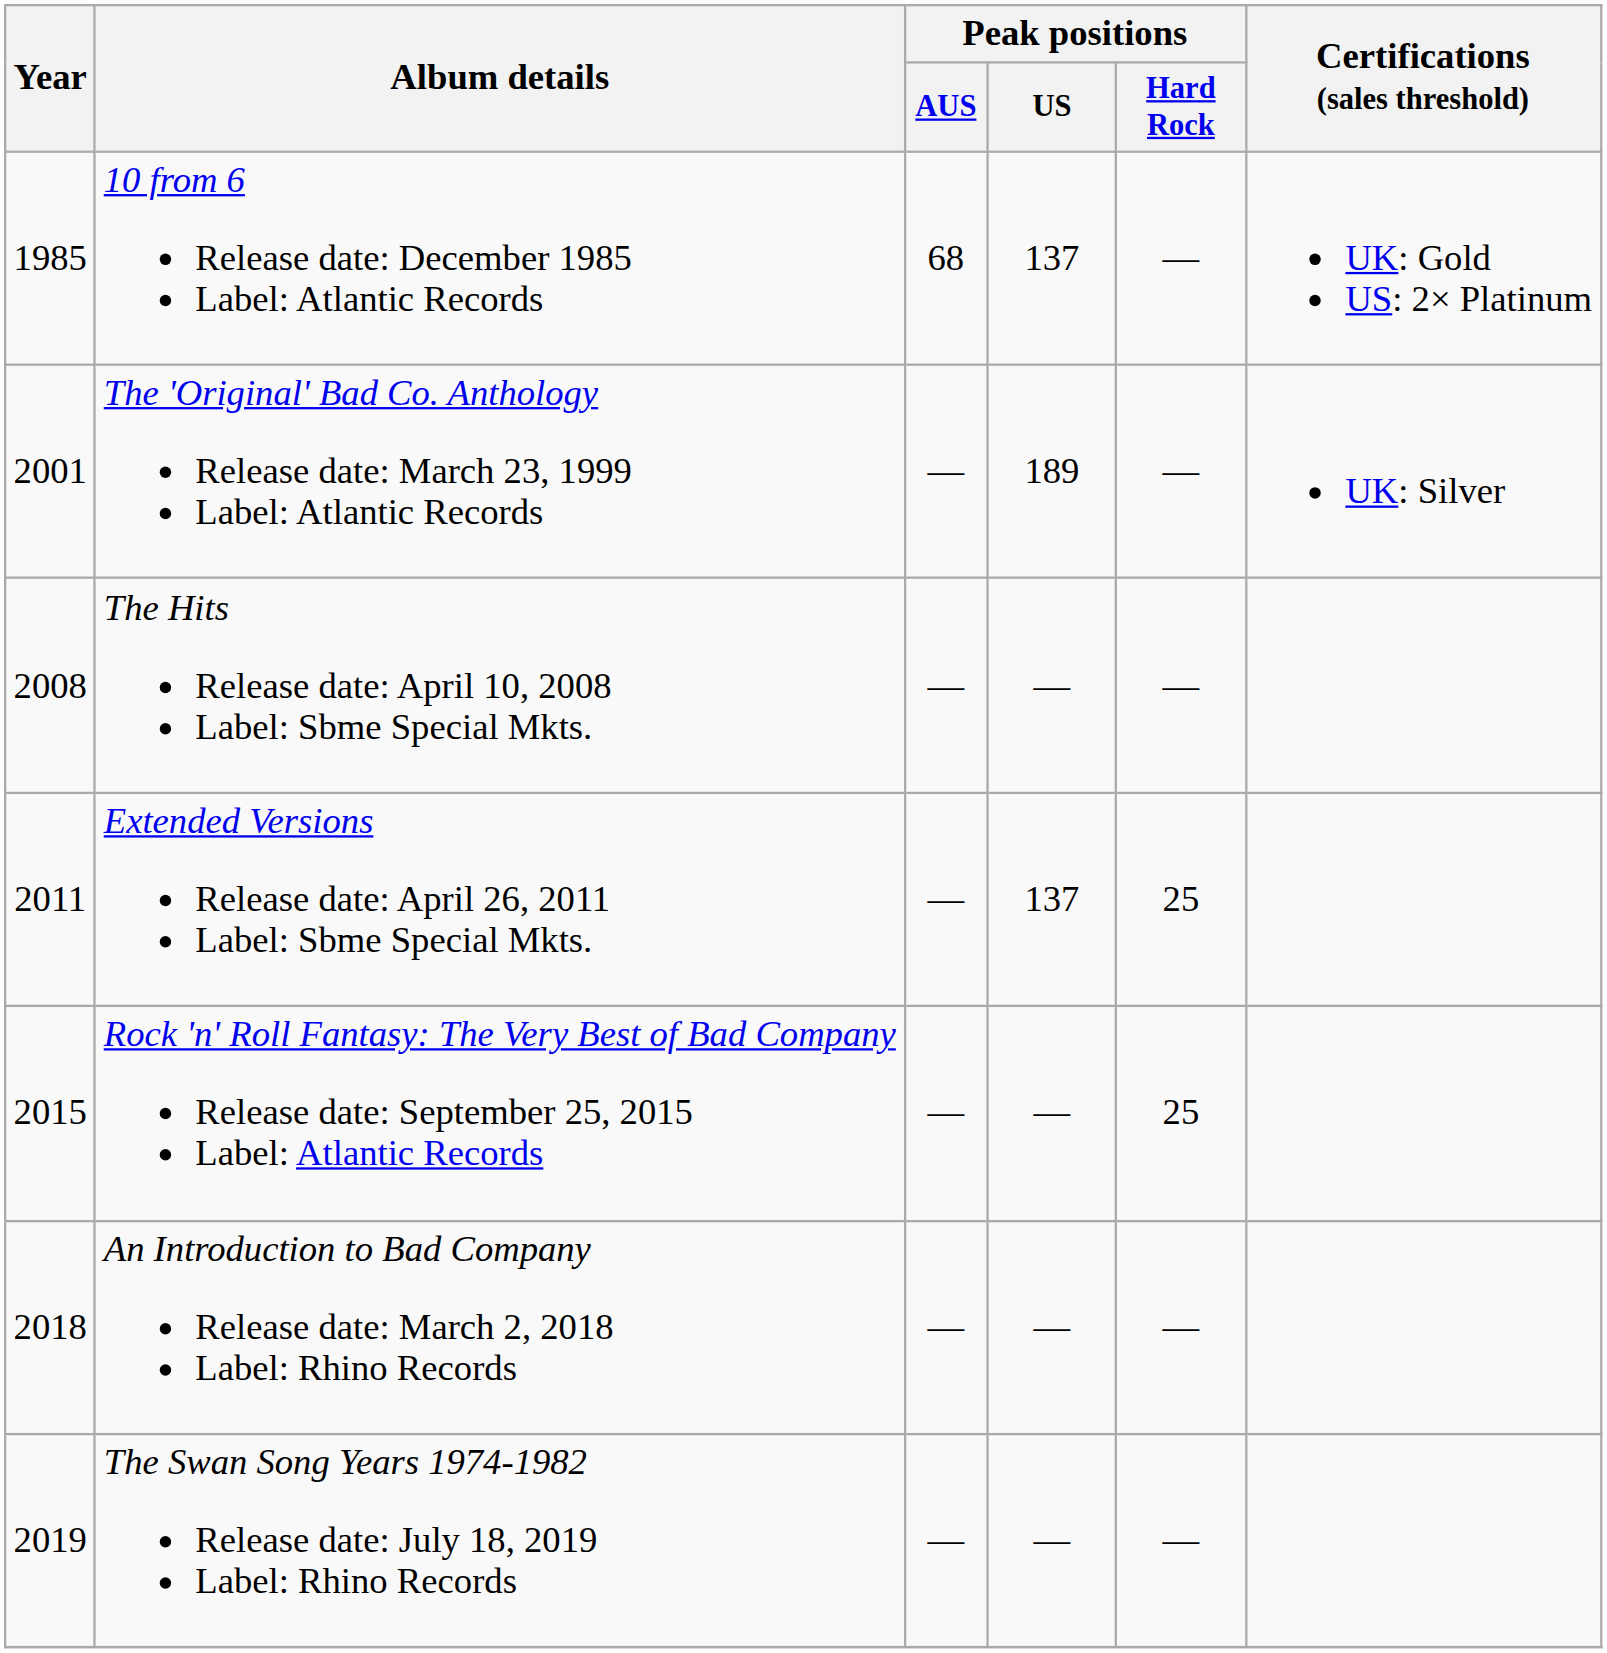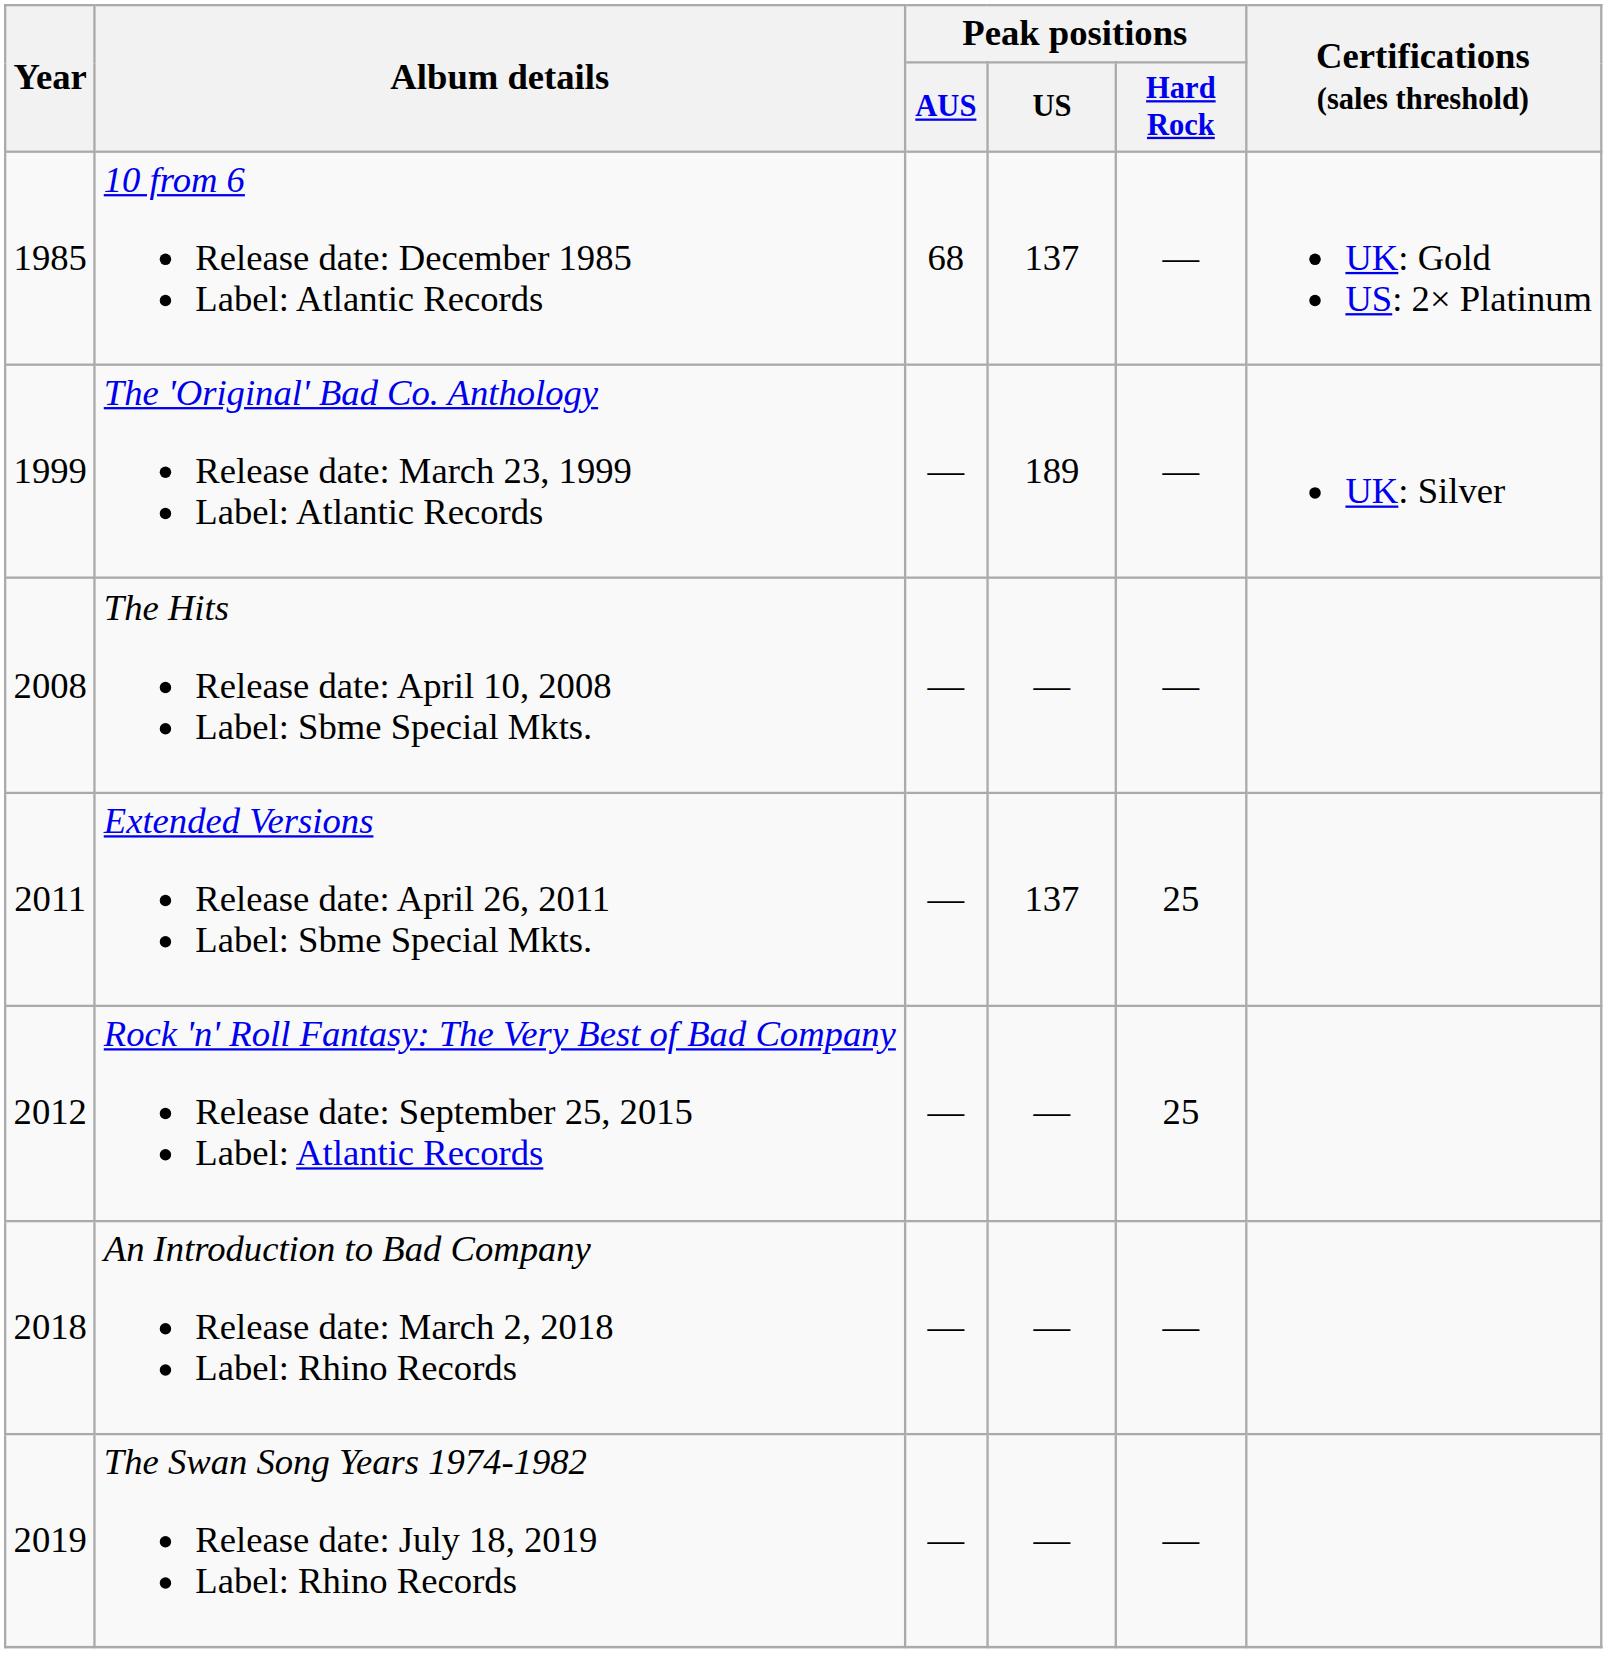(50, 471) 2001 -> (50, 471) 1999
(50, 1112) 2015 -> (50, 1112) 2012
